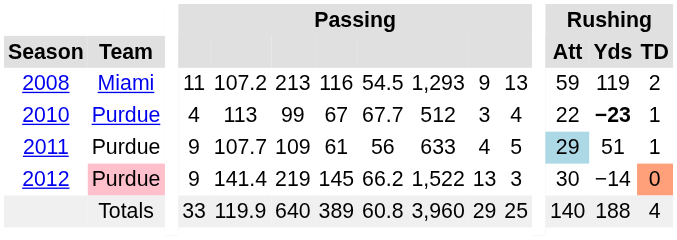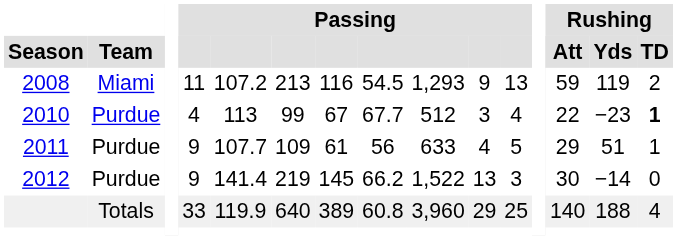(613, 115) bold -> (613, 115) normal
(655, 115) normal -> (655, 115) bold
(568, 147) lightblue background -> (568, 147) no background
(126, 179) pink background -> (126, 179) no background
(655, 179) lightsalmon background -> (655, 179) no background
